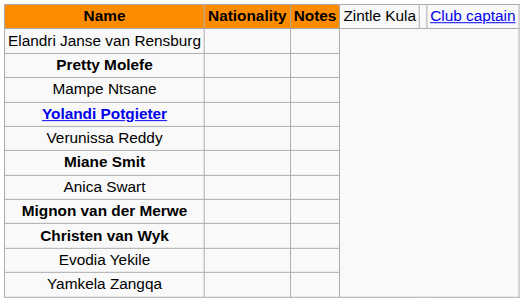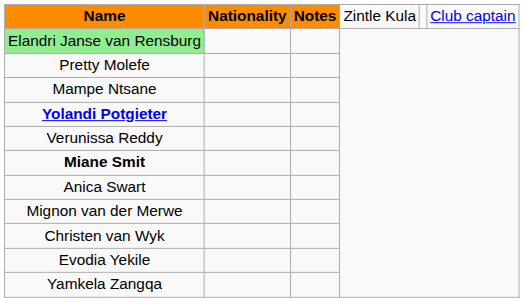(105, 41) no background -> (105, 41) lightgreen background
(104, 65) bold -> (105, 65) normal
(104, 211) bold -> (104, 211) normal
(104, 235) bold -> (105, 235) normal
